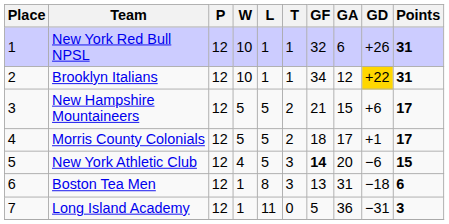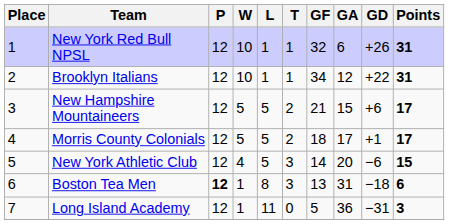(377, 77) gold background -> (377, 77) no background
(318, 162) bold -> (318, 162) normal
(220, 185) normal -> (220, 185) bold
